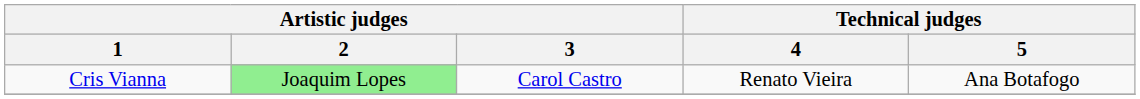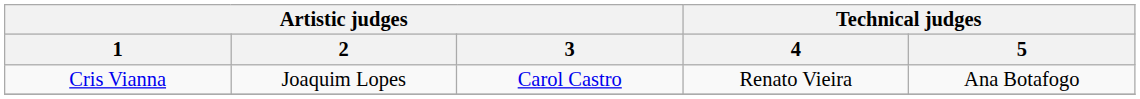(344, 79) lightgreen background -> (344, 79) no background
